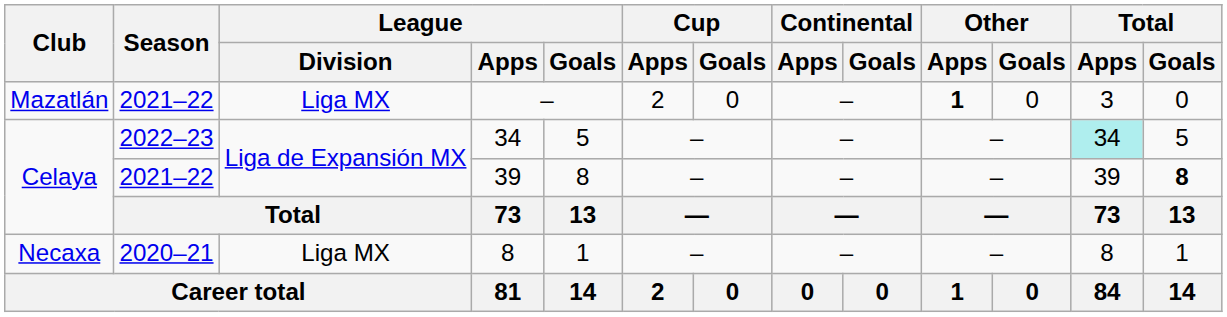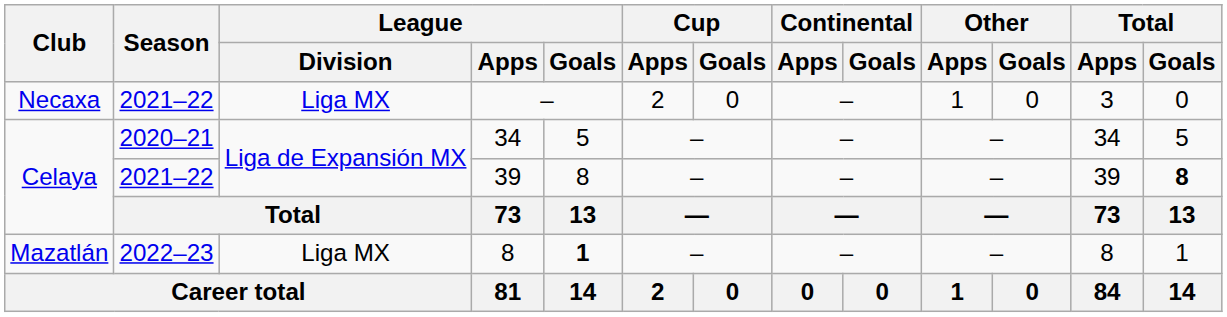(59, 100) Mazatlán -> (59, 100) Necaxa
(957, 100) bold -> (957, 100) normal
(167, 138) 2022–23 -> (167, 138) 2020–21
(1107, 138) paleturquoise background -> (1107, 138) no background
(59, 253) Necaxa -> (59, 253) Mazatlán
(167, 253) 2020–21 -> (167, 253) 2022–23
(583, 253) normal -> (583, 253) bold
